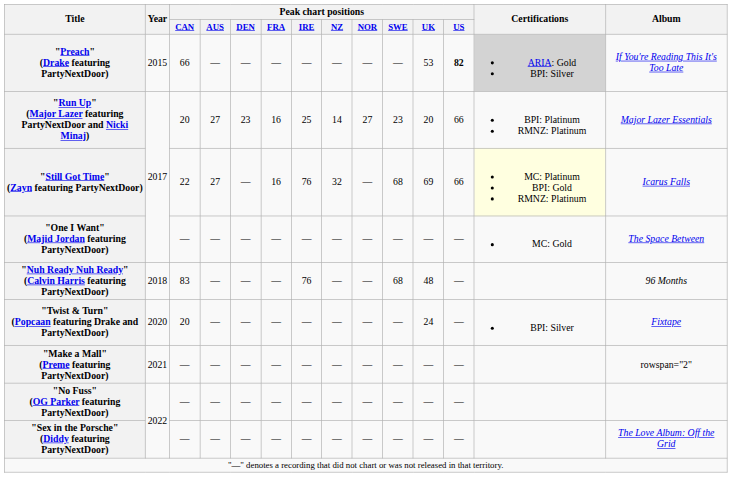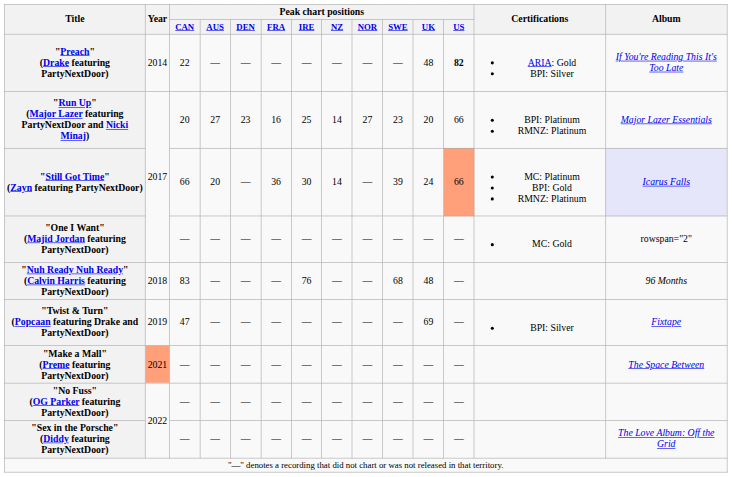(157, 62) 2015 -> (157, 62) 2014
(185, 62) 66 -> (185, 62) 22
(428, 62) 53 -> (428, 62) 48
(540, 68) lightgrey background -> (540, 68) no background
(185, 182) 22 -> (185, 182) 66
(215, 182) 27 -> (215, 182) 20
(276, 182) 16 -> (276, 182) 36
(307, 182) 76 -> (307, 182) 30
(337, 182) 32 -> (337, 182) 14
(398, 182) 68 -> (398, 182) 39
(428, 182) 69 -> (428, 182) 24
(459, 182) no background -> (459, 182) lightsalmon background
(540, 188) lightyellow background -> (540, 188) no background
(666, 182) no background -> (666, 182) lavender background
(666, 239) The Space Between -> (666, 239) rowspan="2"
(157, 322) 2020 -> (157, 322) 2019
(185, 322) 20 -> (185, 322) 47
(428, 322) 24 -> (428, 322) 69
(157, 364) no background -> (157, 364) lightsalmon background
(666, 364) rowspan="2" -> (666, 364) The Space Between
